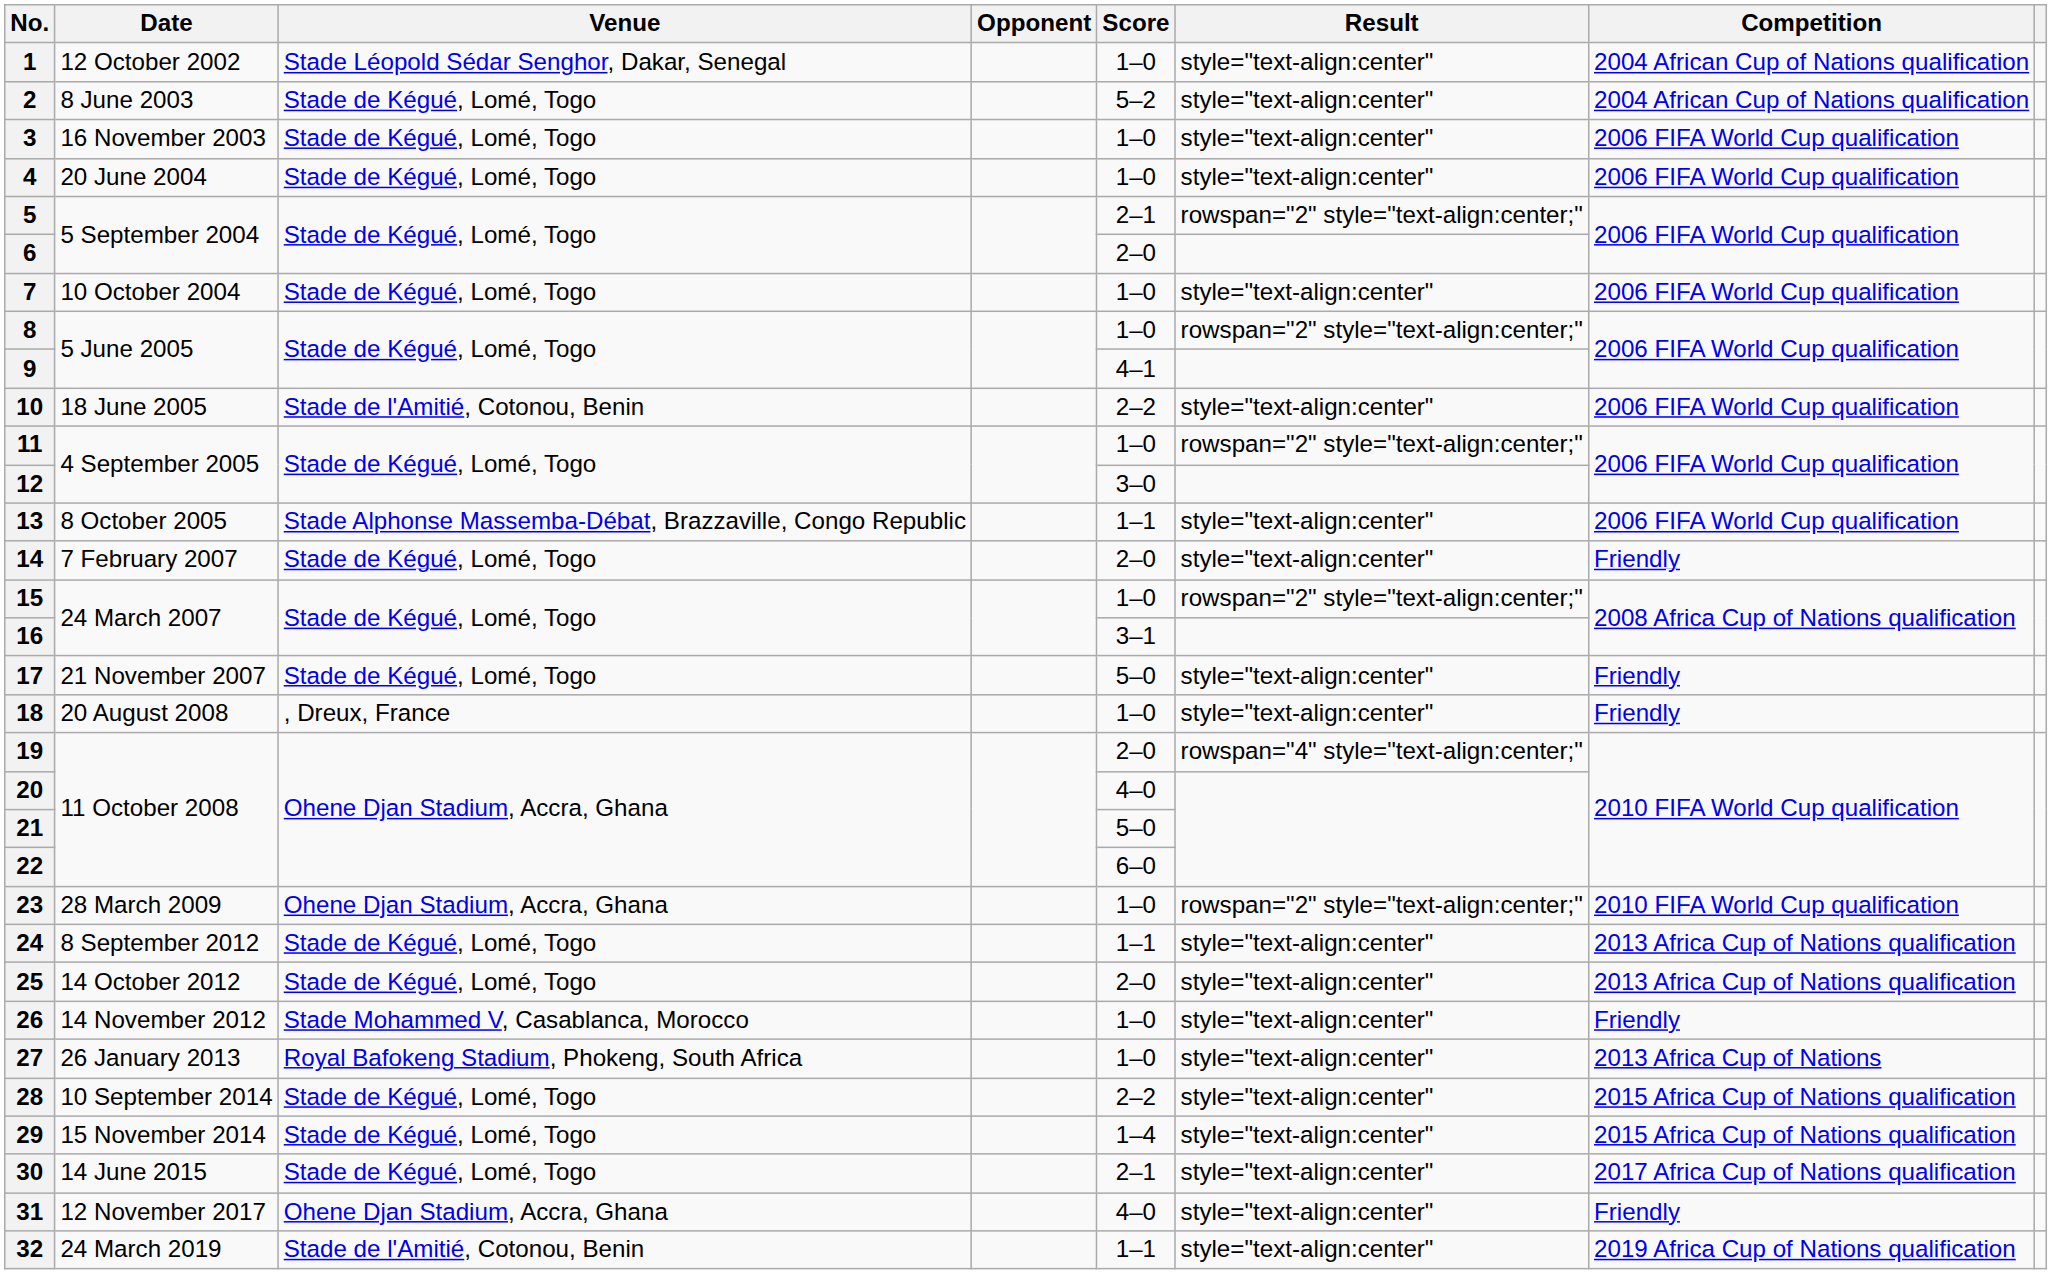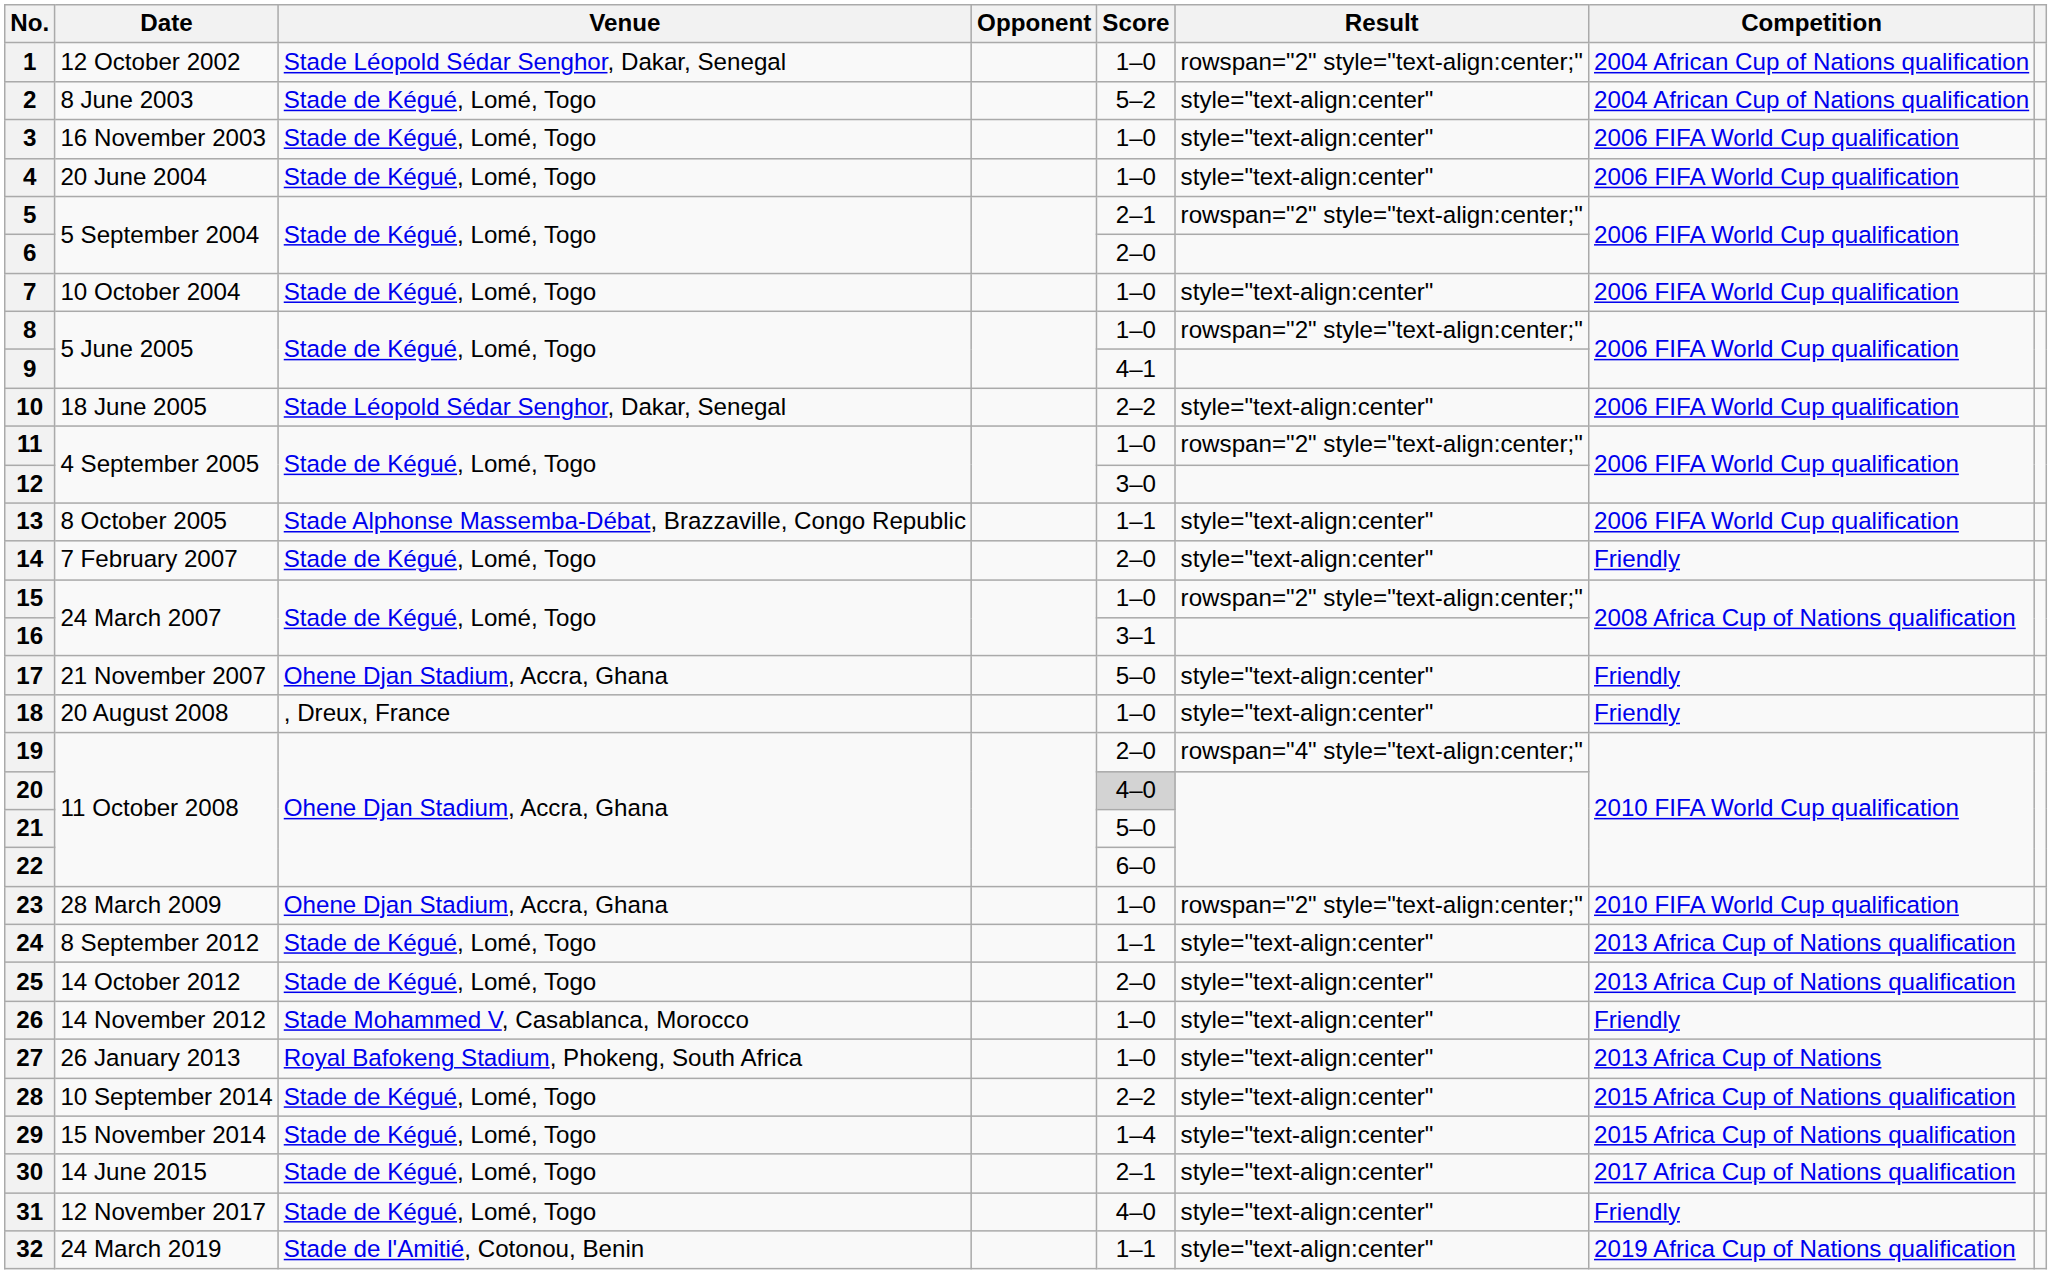(1307, 61) style="text-align:center" -> (1382, 61) rowspan="2" style="text-align:center;"
(464, 406) Stade de l'Amitié, Cotonou, Benin -> (535, 406) Stade Léopold Sédar Senghor, Dakar, Senegal
(440, 675) Stade de Kégué, Lomé, Togo -> (476, 675) Ohene Djan Stadium, Accra, Ghana
(1136, 789) no background -> (1136, 789) lightgrey background
(476, 1211) Ohene Djan Stadium, Accra, Ghana -> (440, 1211) Stade de Kégué, Lomé, Togo
